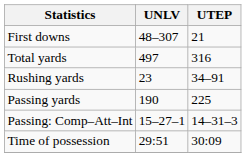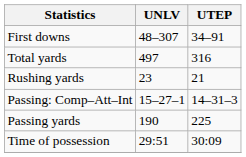(198, 36) 21 -> (208, 36) 34–91
(208, 78) 34–91 -> (198, 78) 21
rows swapped: (44, 99) <-> (70, 120)
